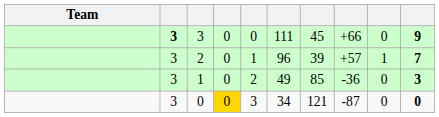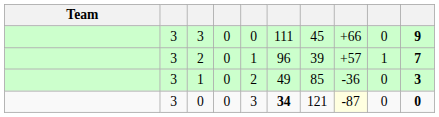(174, 36) bold -> (174, 36) normal
(227, 101) gold background -> (227, 101) no background
(284, 101) normal -> (284, 101) bold
(351, 101) no background -> (351, 101) lightyellow background
